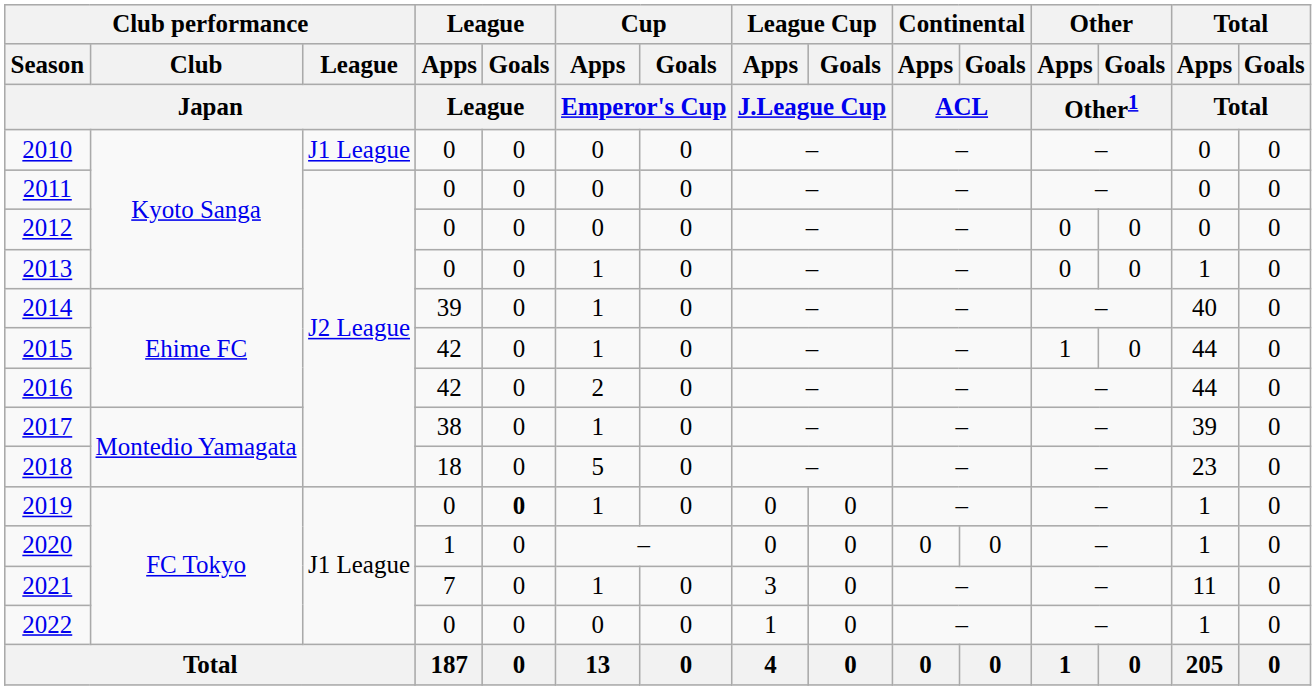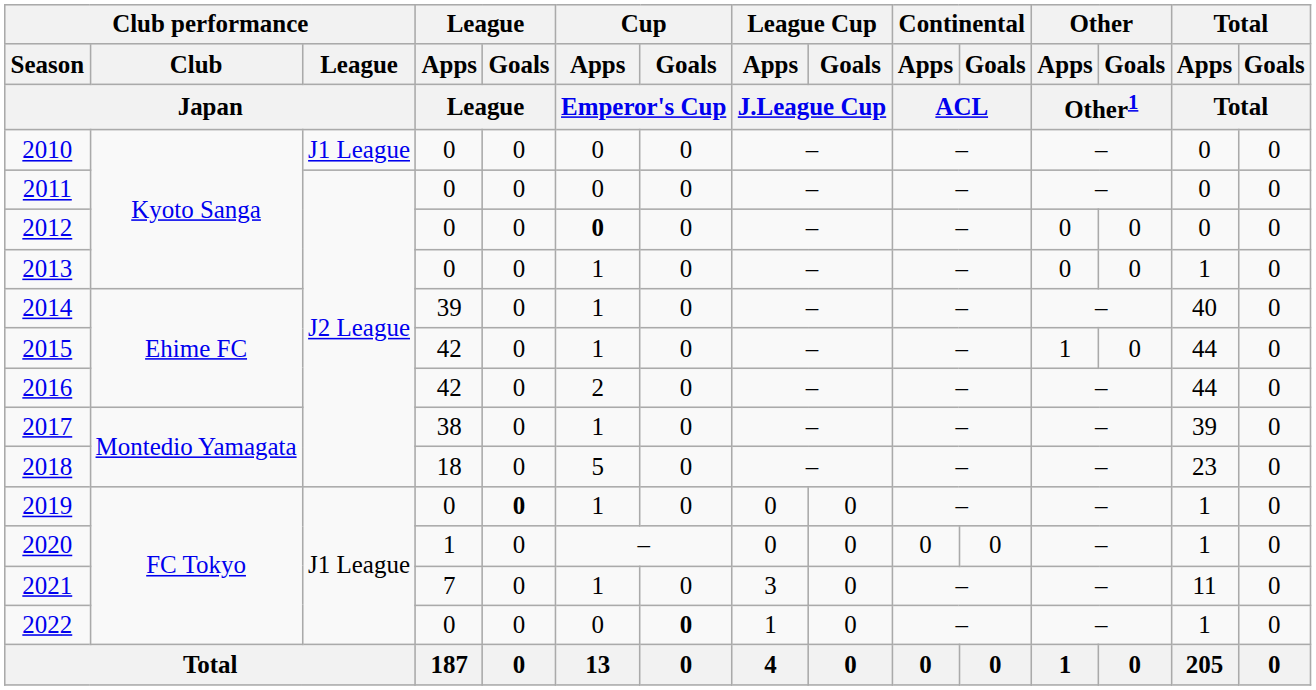(598, 228) normal -> (598, 228) bold
(686, 624) normal -> (686, 624) bold
